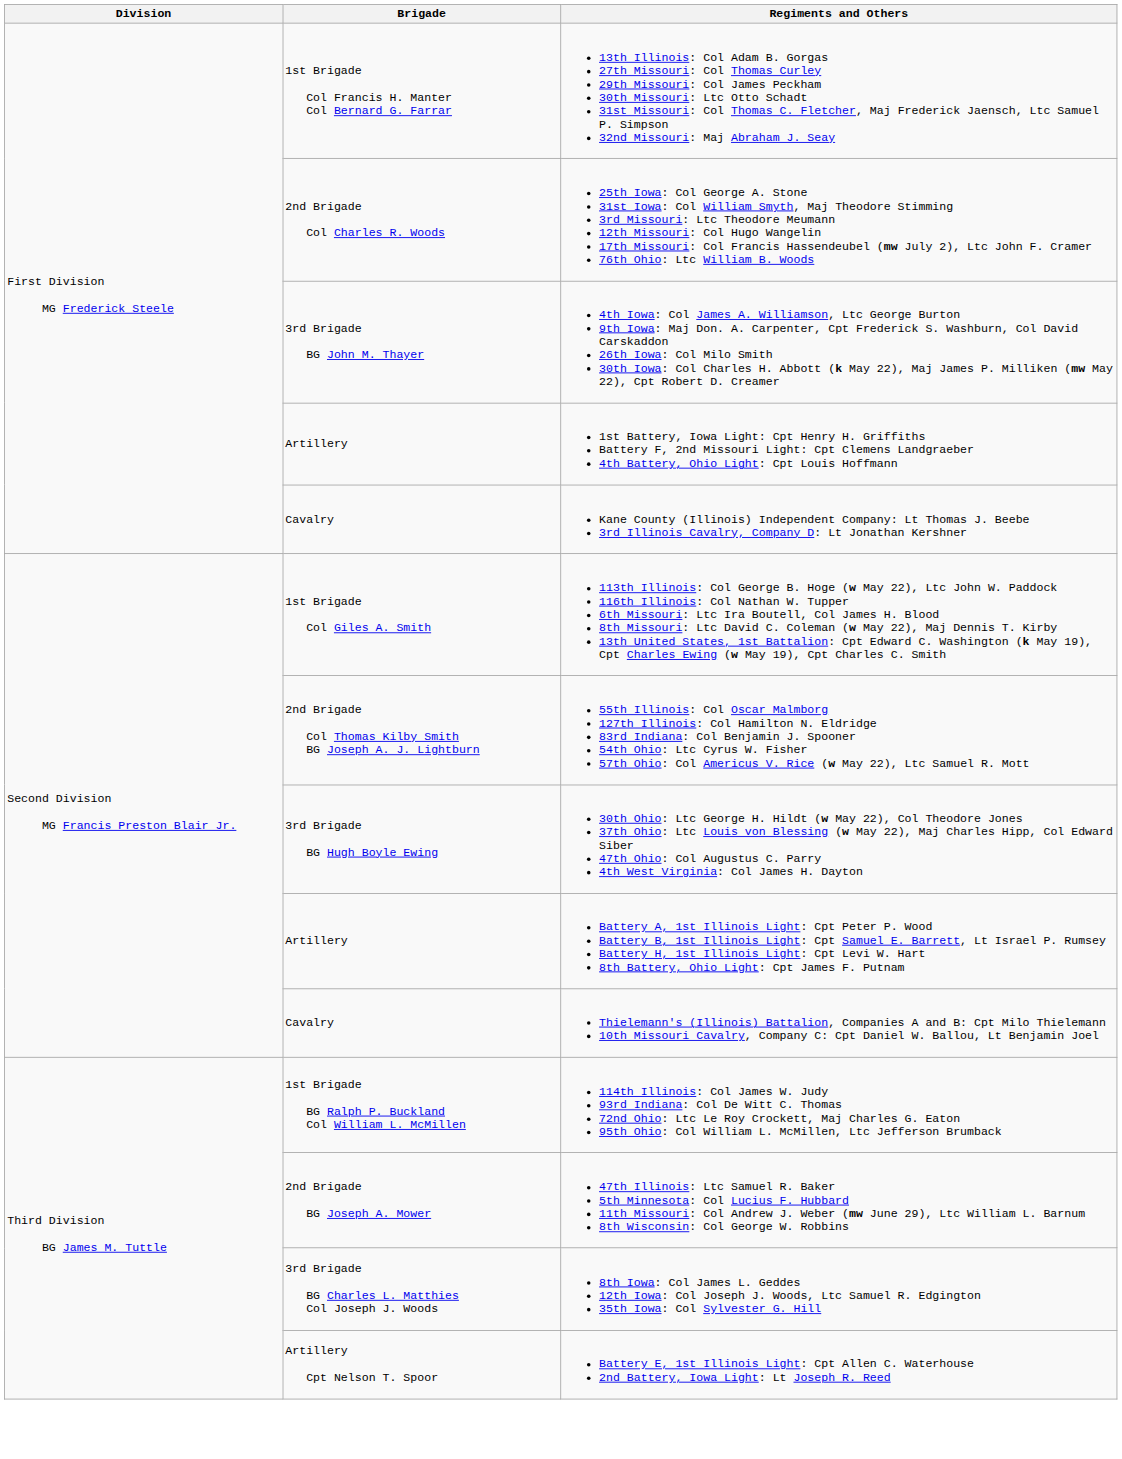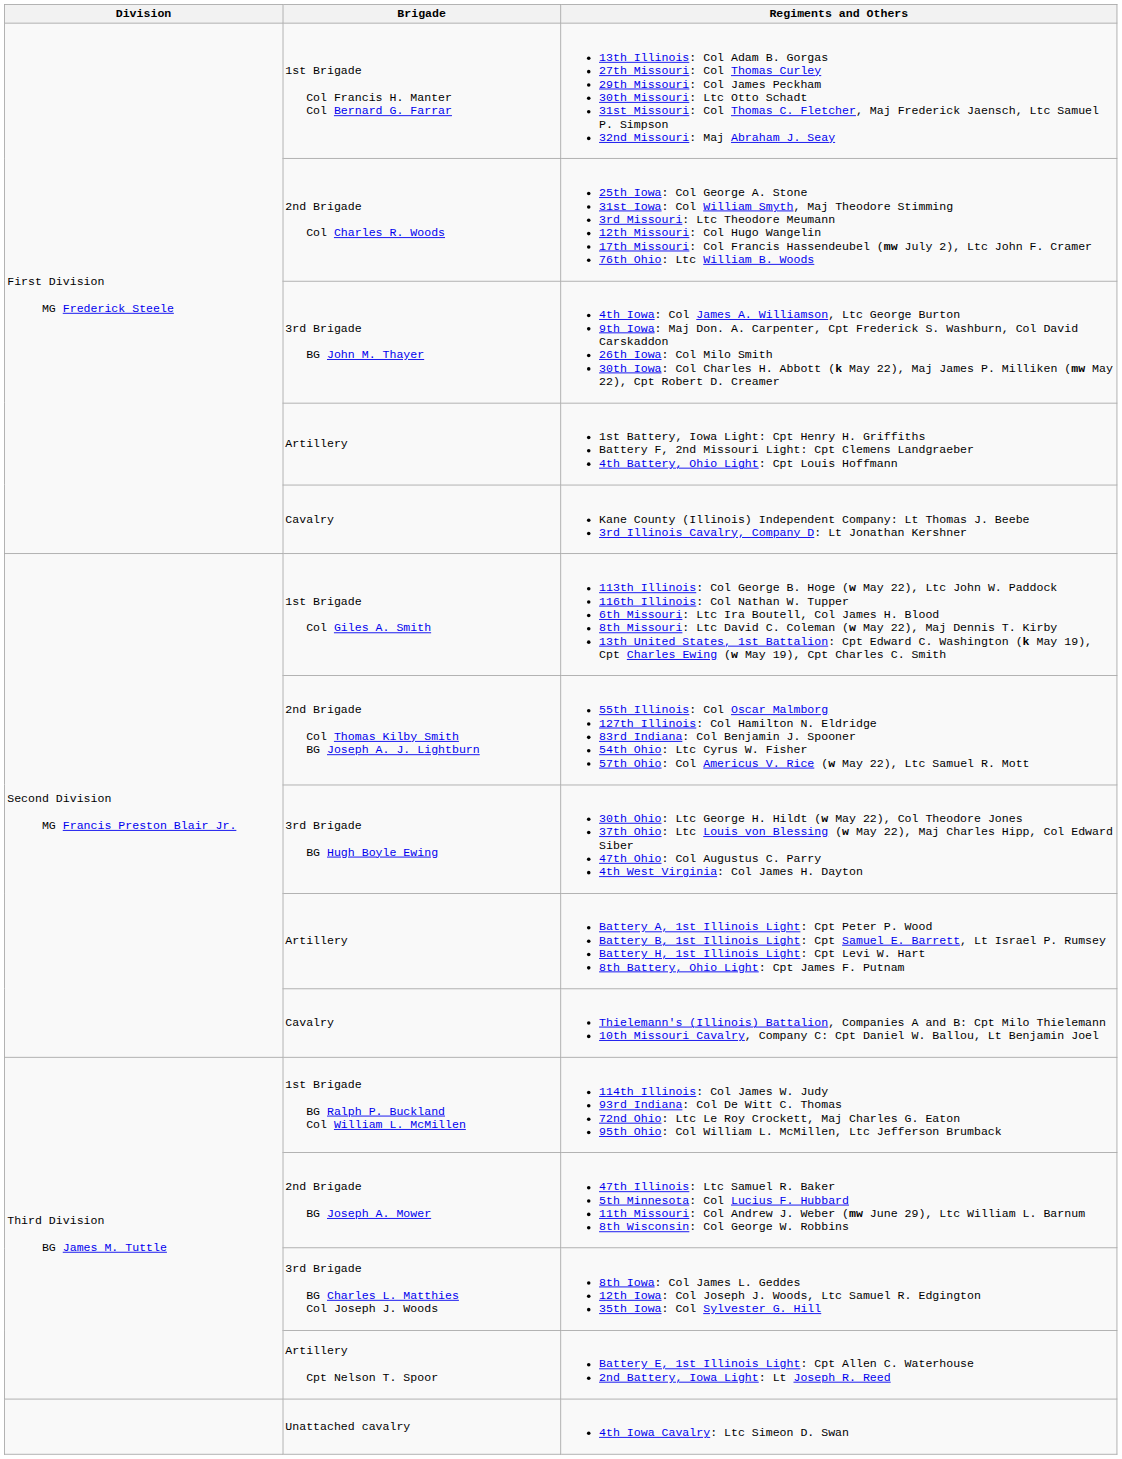+ row: (839, 1433)
